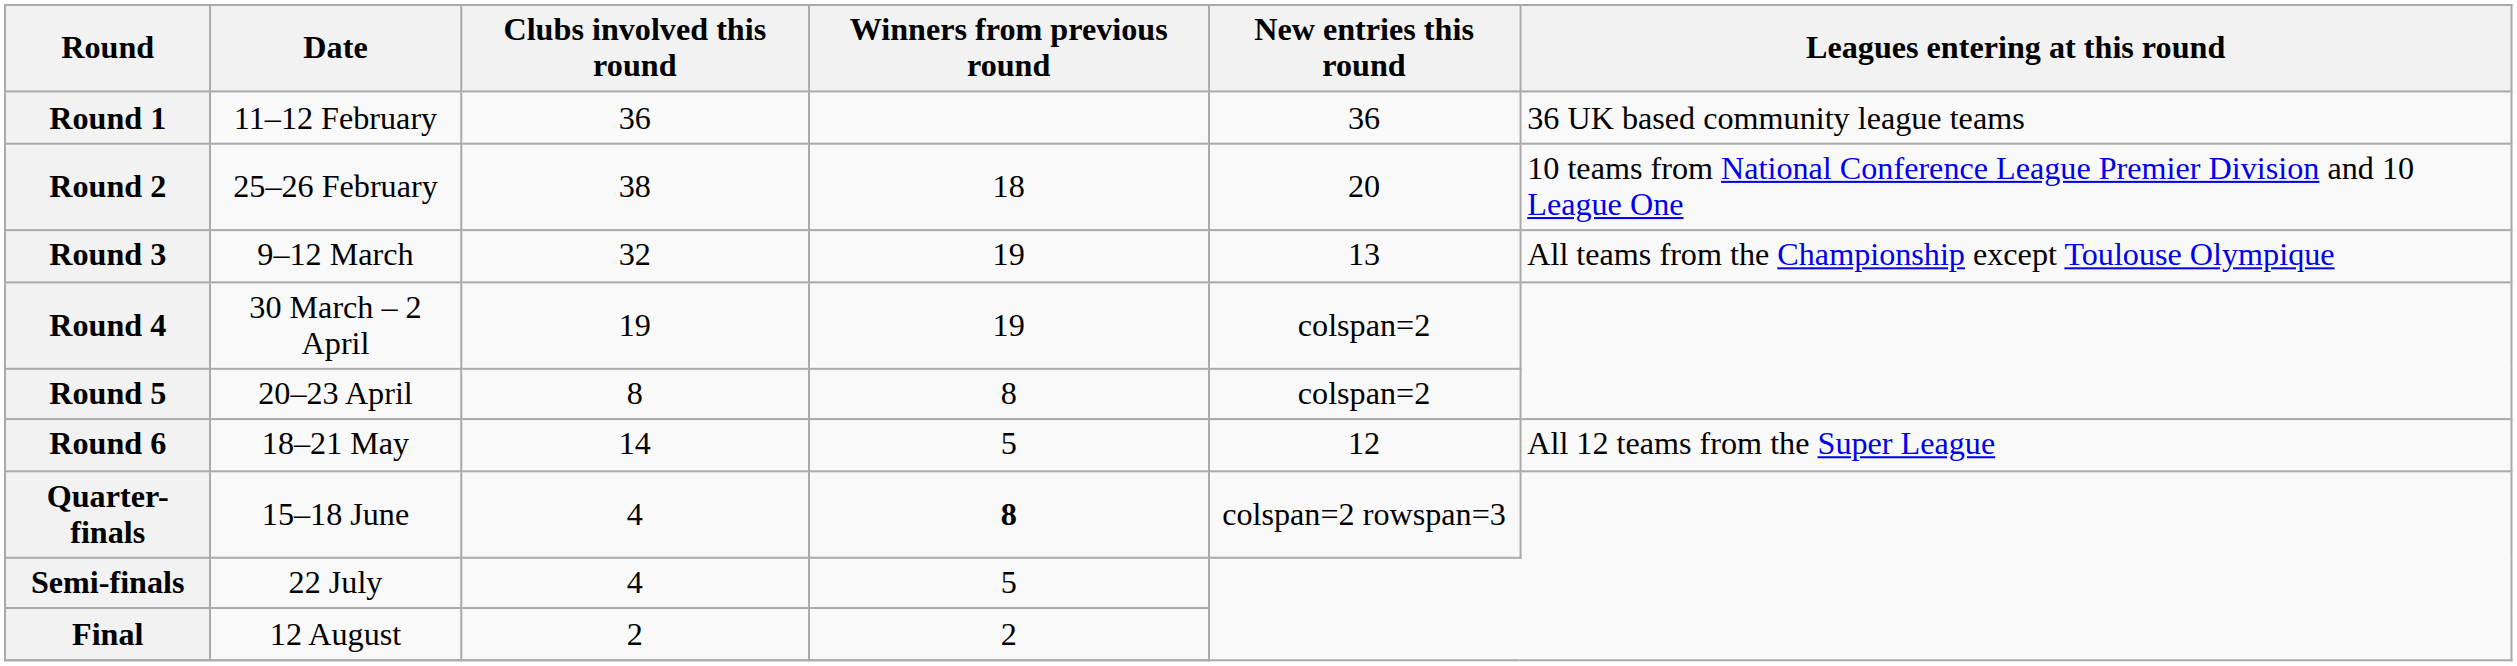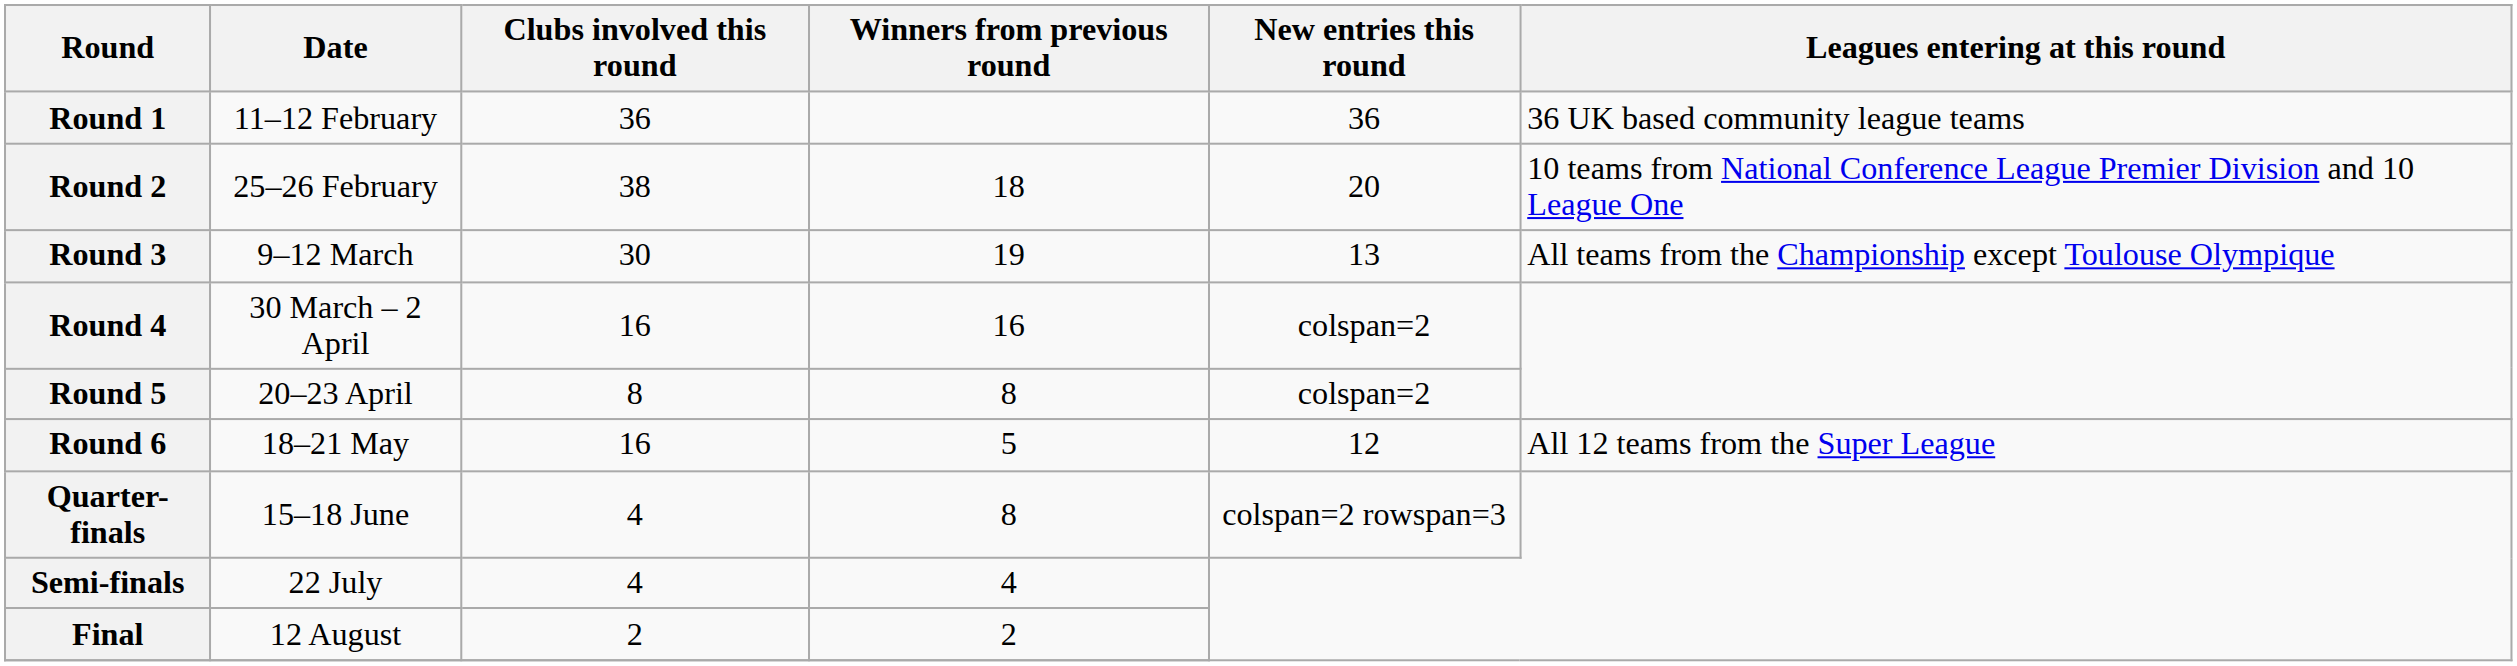(635, 255) 32 -> (635, 255) 30
(635, 324) 19 -> (635, 324) 16
(1009, 324) 19 -> (1009, 324) 16
(635, 444) 14 -> (635, 444) 16
(1009, 513) bold -> (1009, 513) normal
(1009, 582) 5 -> (1009, 582) 4
